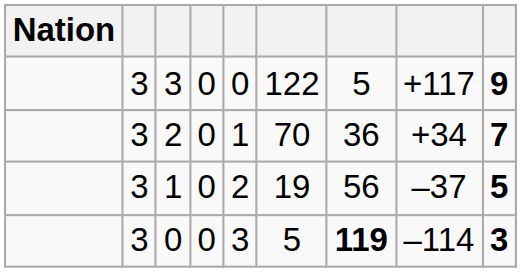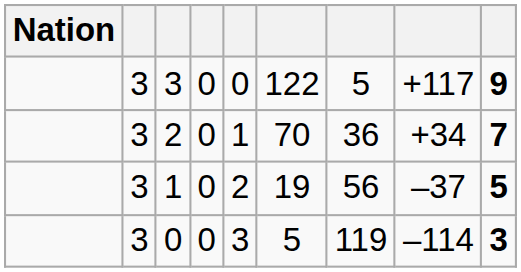(361, 239) bold -> (361, 239) normal
